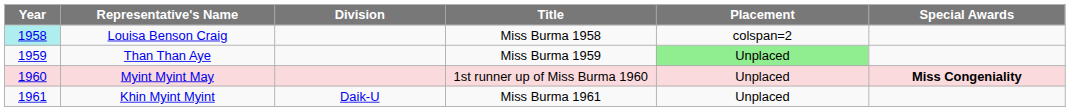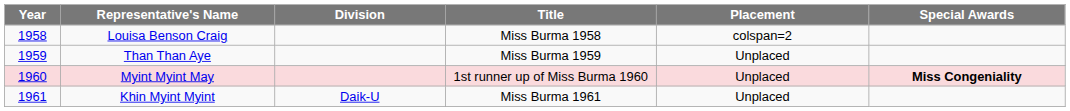(32, 35) paleturquoise background -> (32, 35) no background
(762, 56) lightgreen background -> (762, 56) no background
